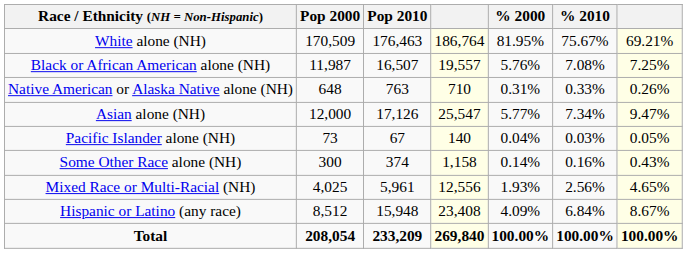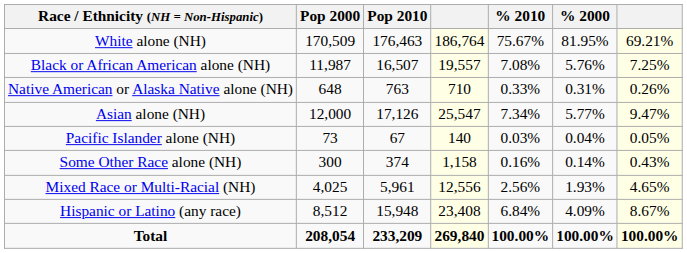columns swapped: (520, 16) <-> (585, 16)
